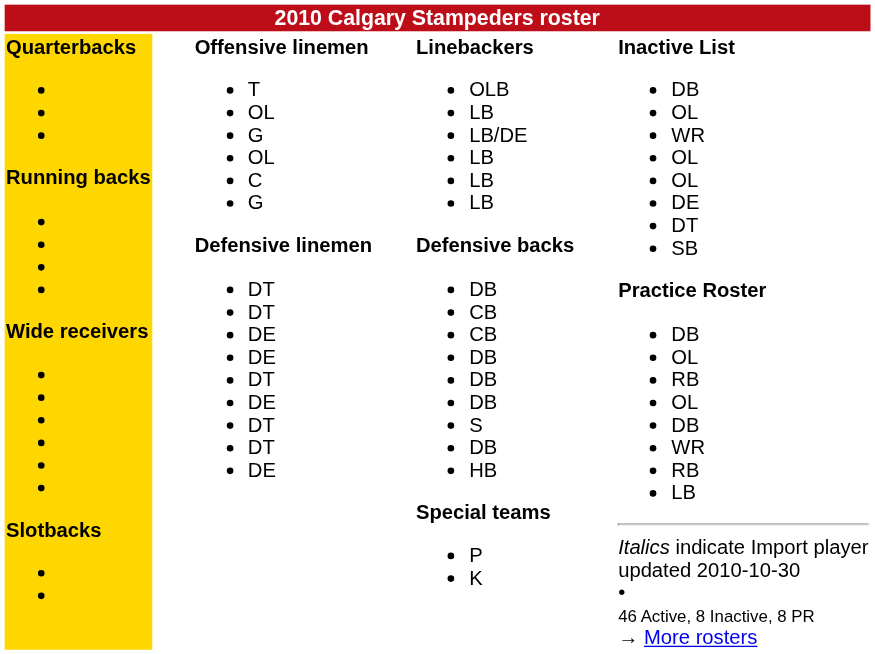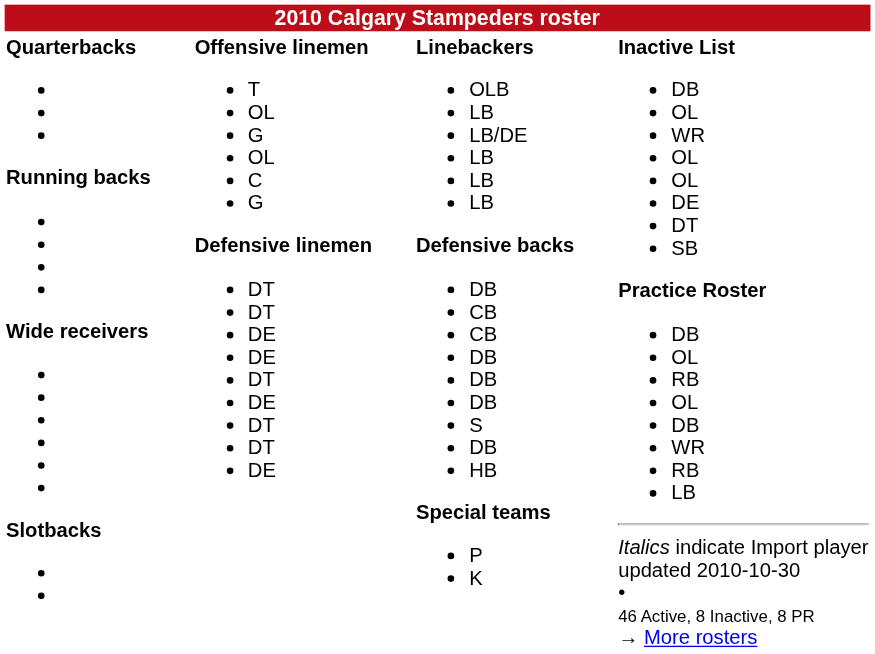(78, 321) gold background -> (78, 321) no background
